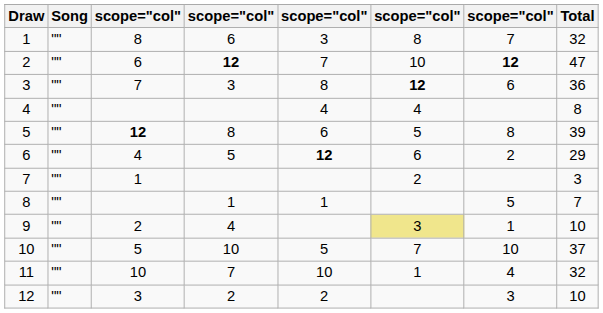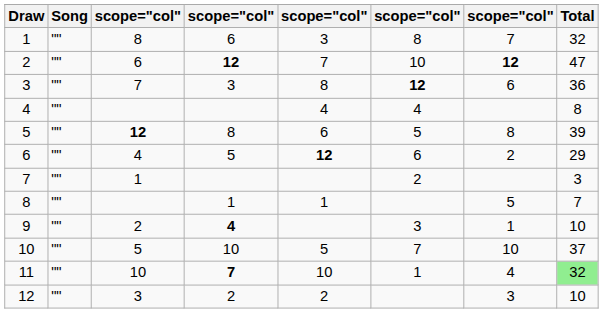(231, 226) normal -> (231, 226) bold
(417, 226) khaki background -> (417, 226) no background
(231, 272) normal -> (231, 272) bold
(577, 272) no background -> (577, 272) lightgreen background
